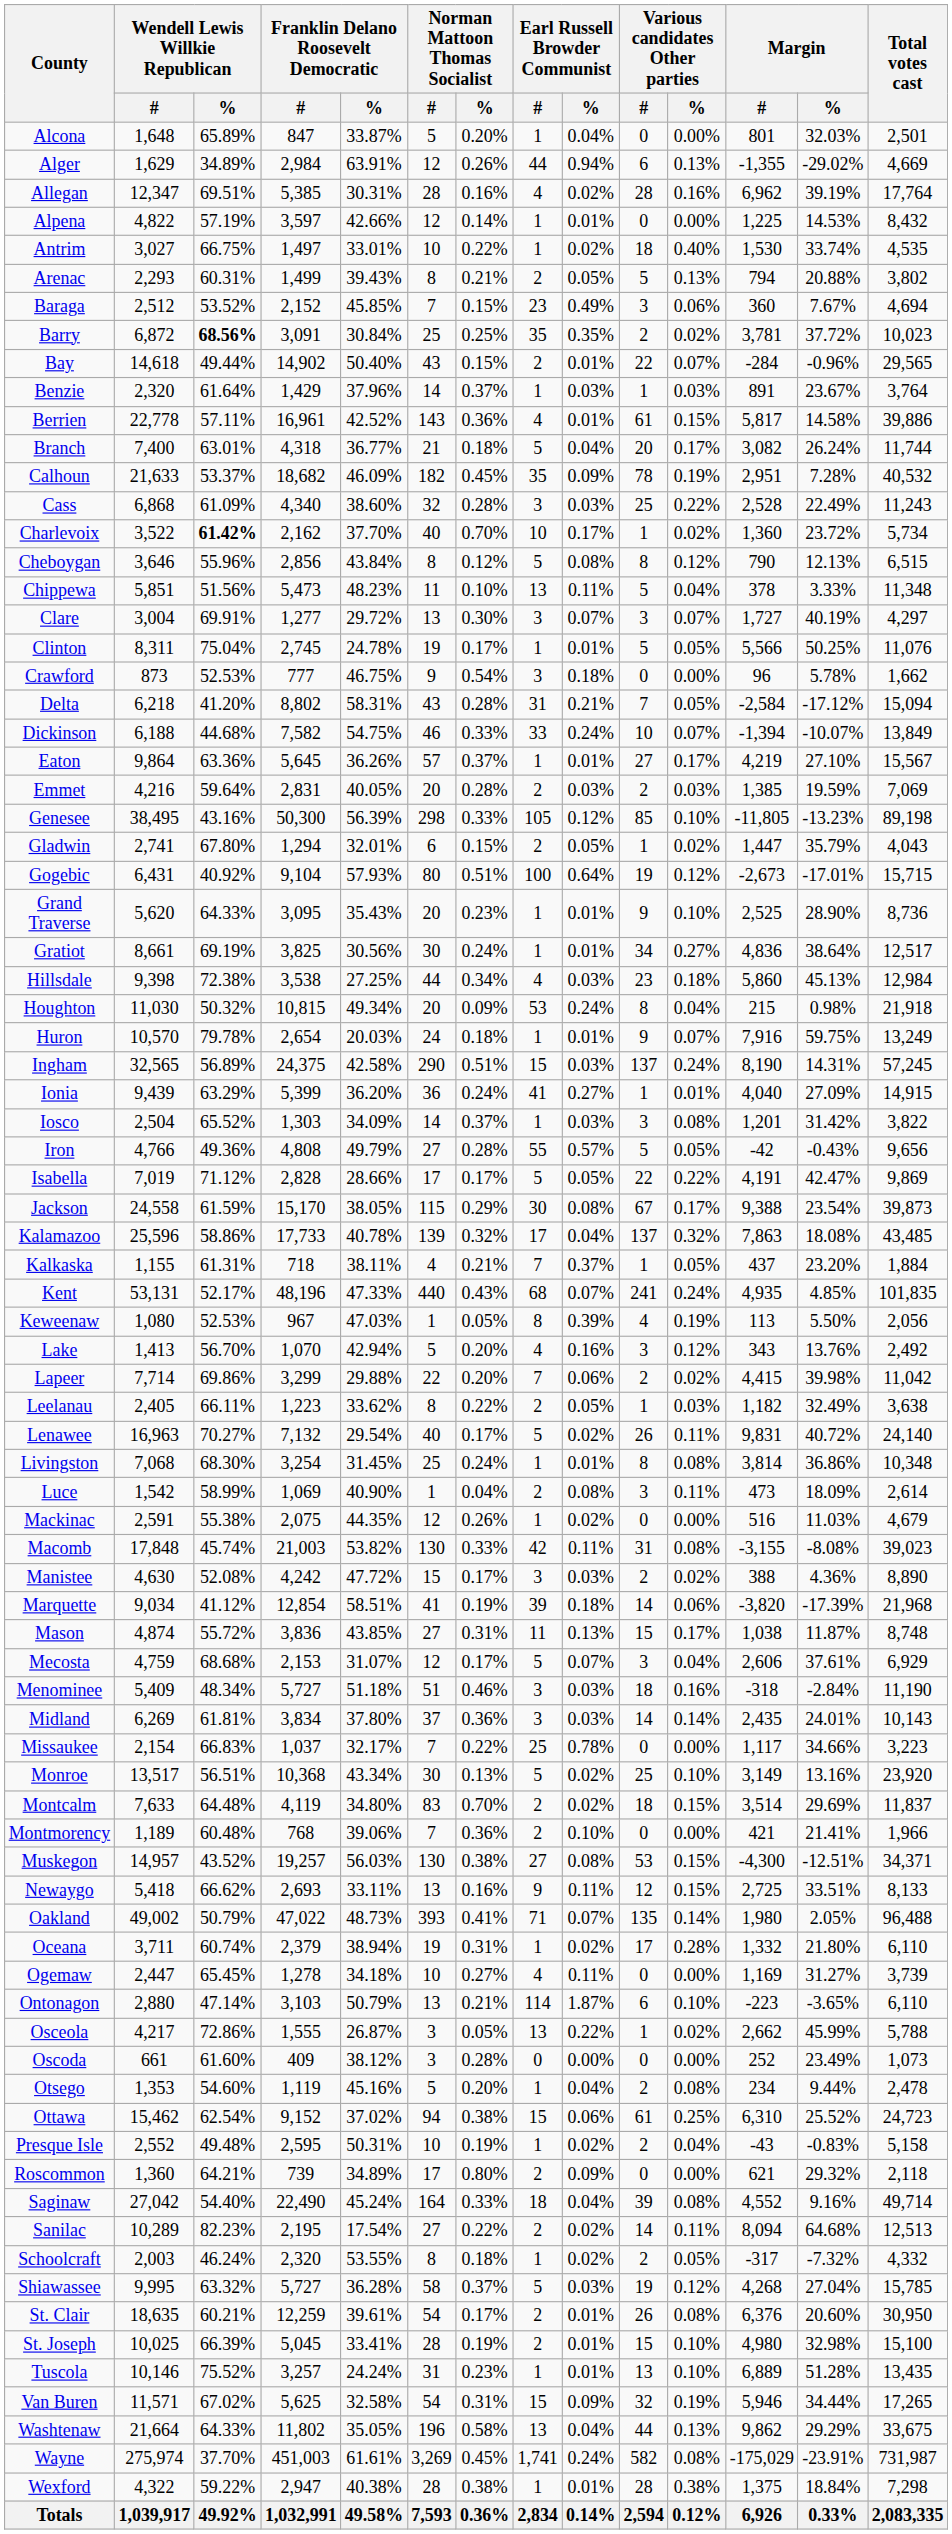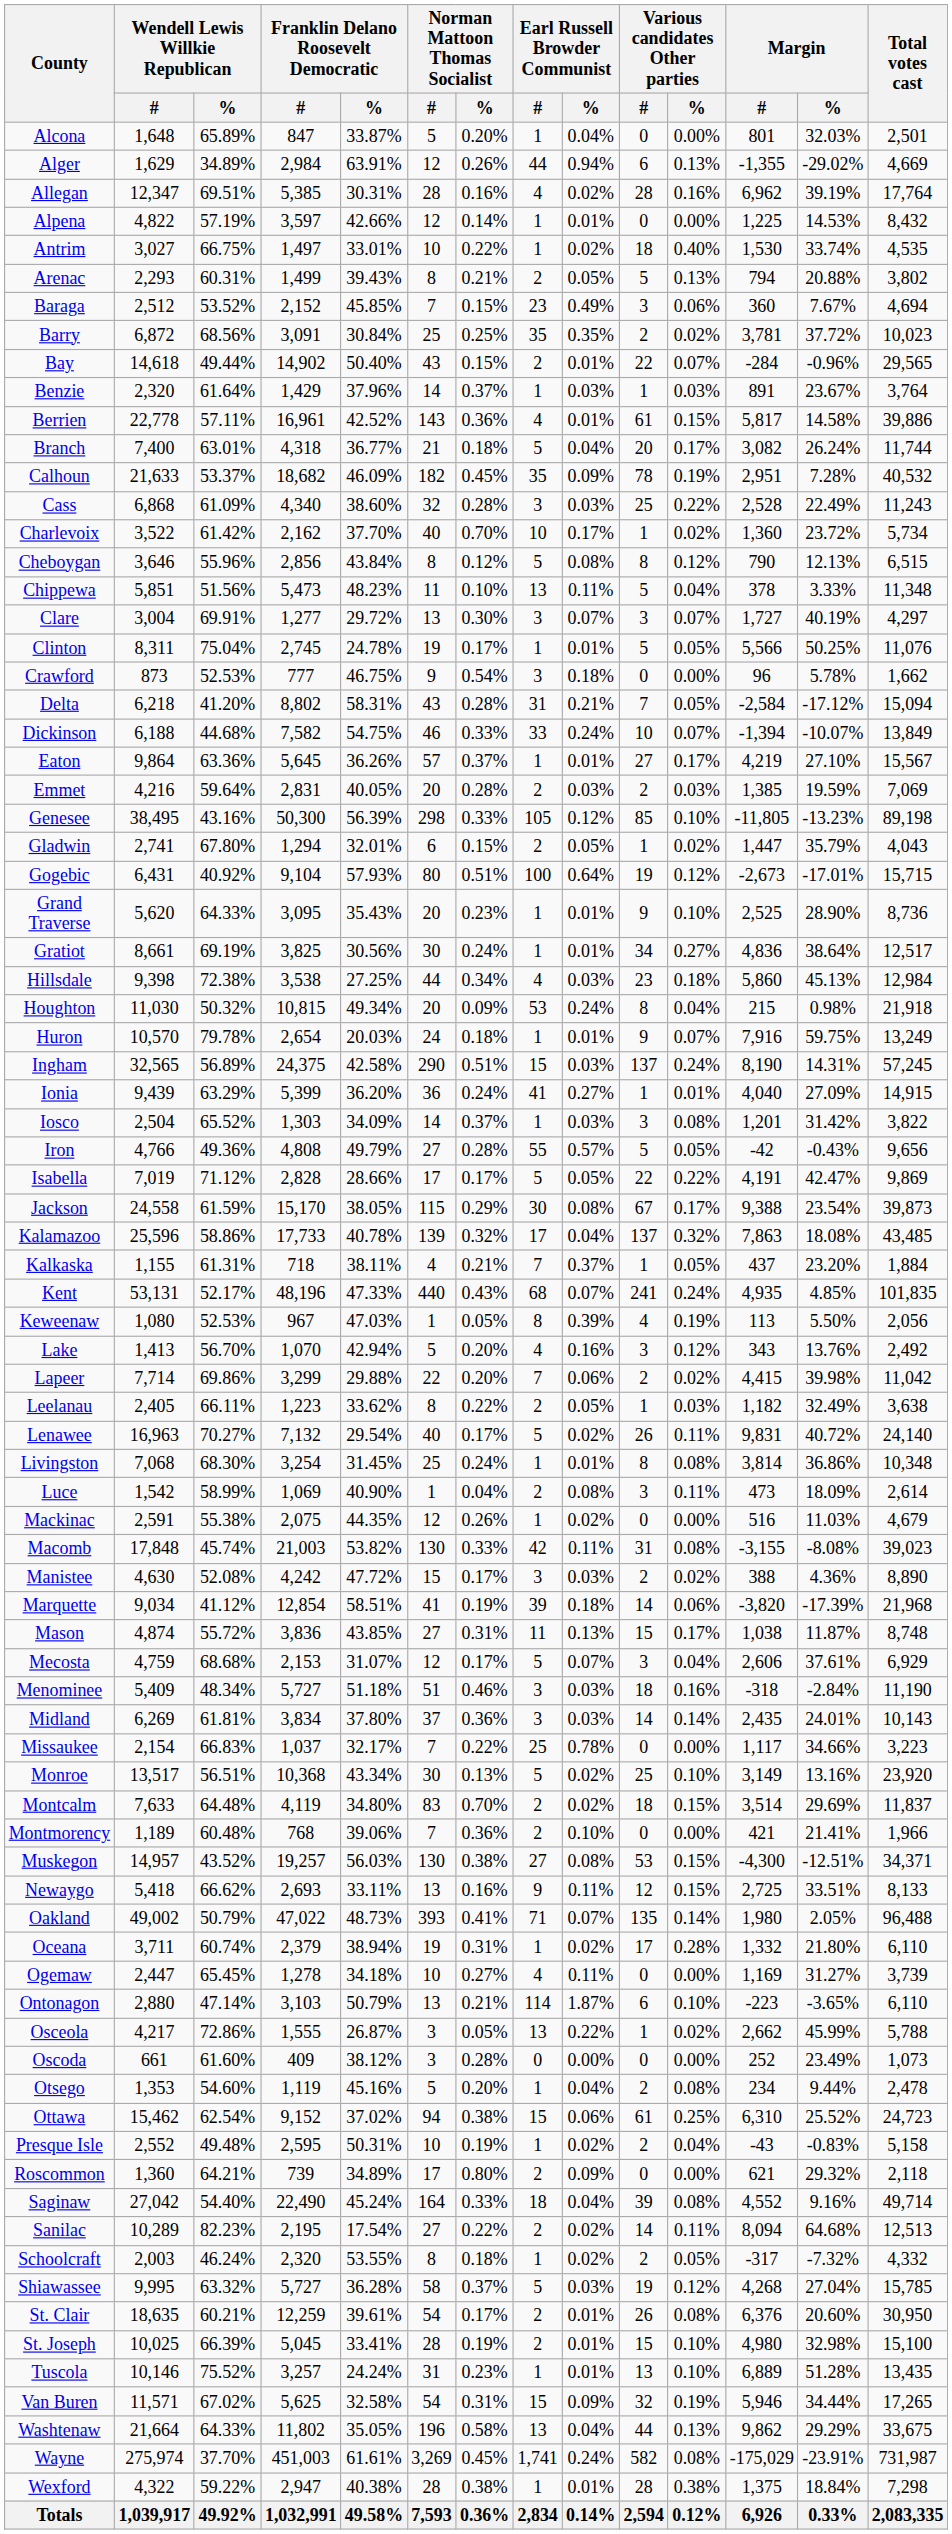(228, 334) bold -> (228, 334) normal
(228, 533) bold -> (228, 533) normal
